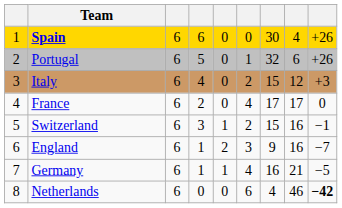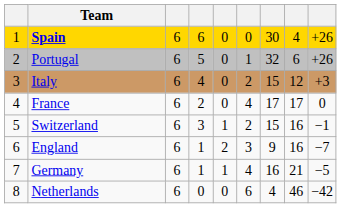(322, 192) bold -> (322, 192) normal
